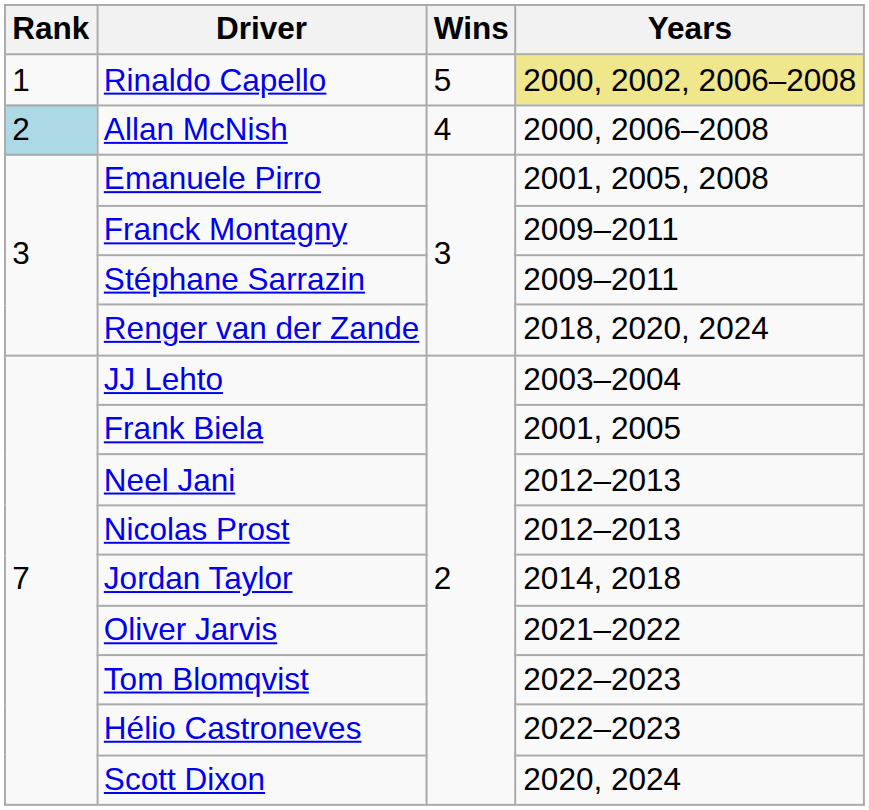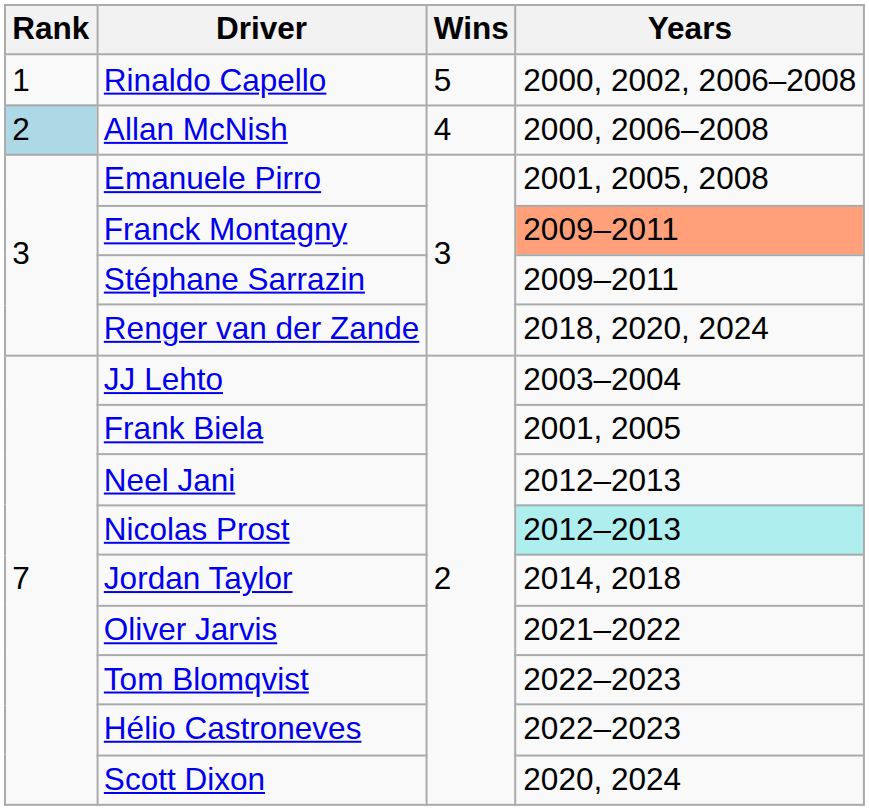(690, 79) khaki background -> (690, 79) no background
(601, 229) no background -> (601, 229) lightsalmon background
(602, 529) no background -> (602, 529) paleturquoise background
